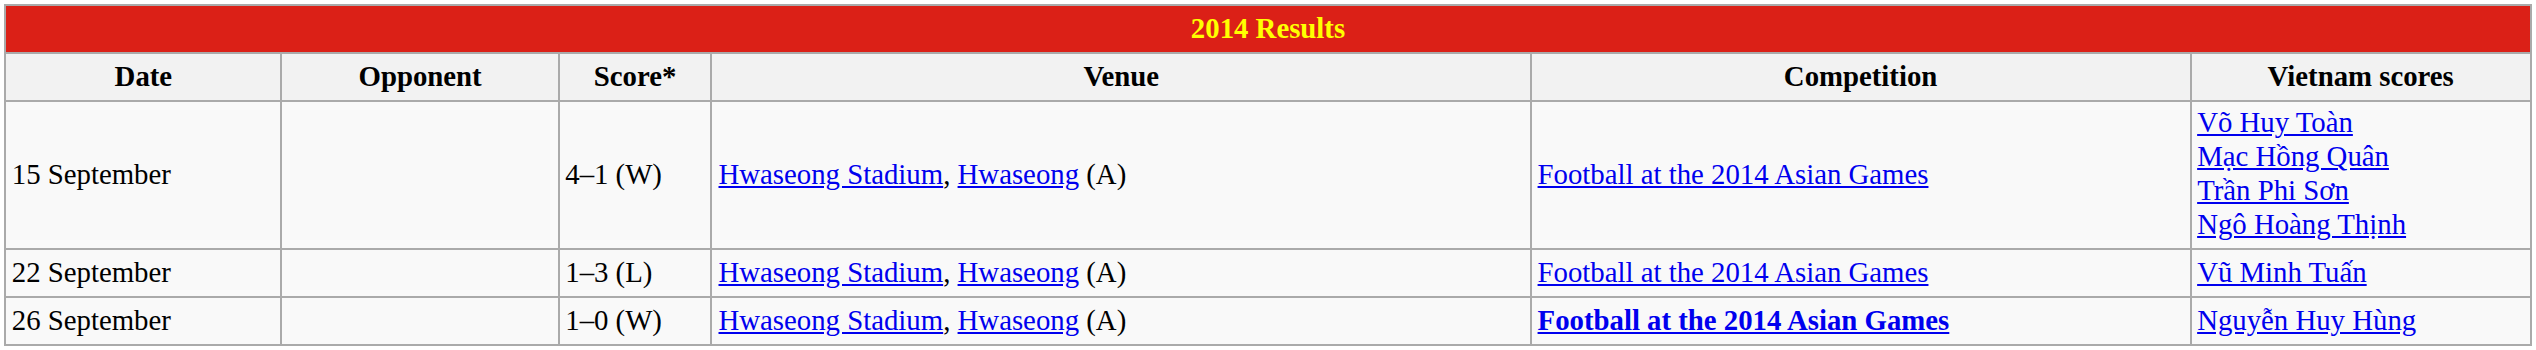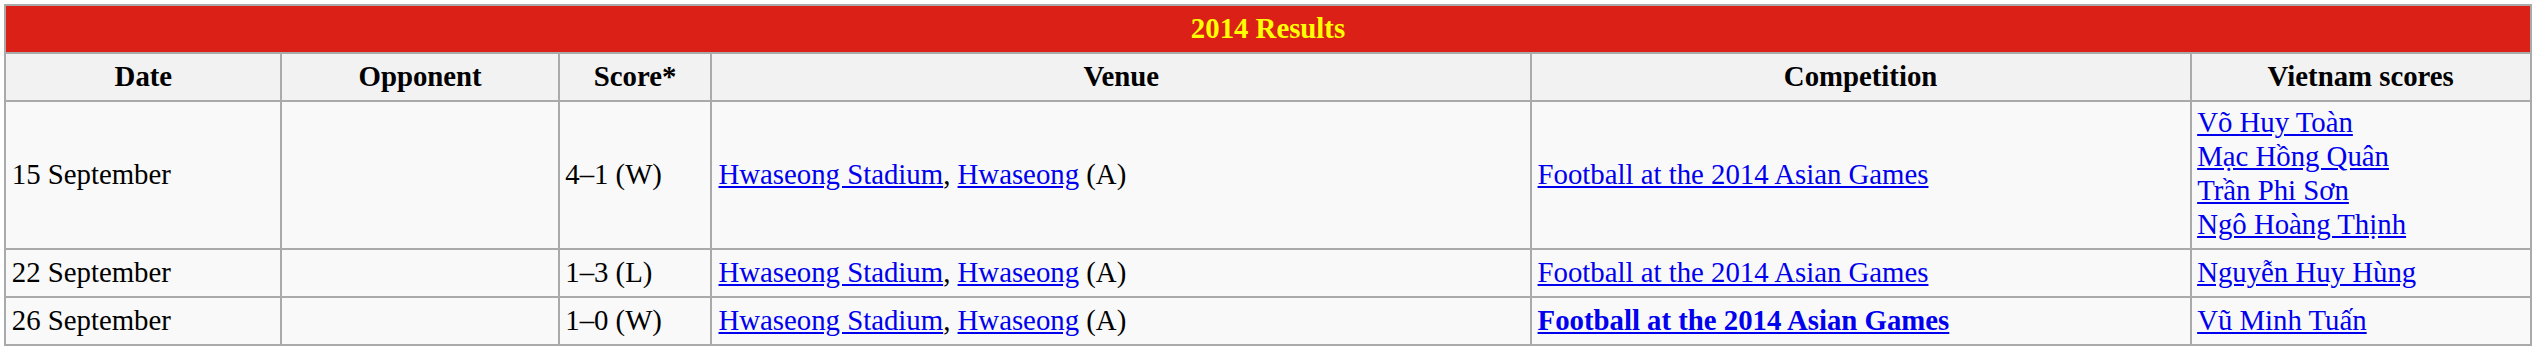(2282, 273) Vũ Minh Tuấn -> (2307, 273) Nguyễn Huy Hùng
(2307, 320) Nguyễn Huy Hùng -> (2282, 320) Vũ Minh Tuấn
